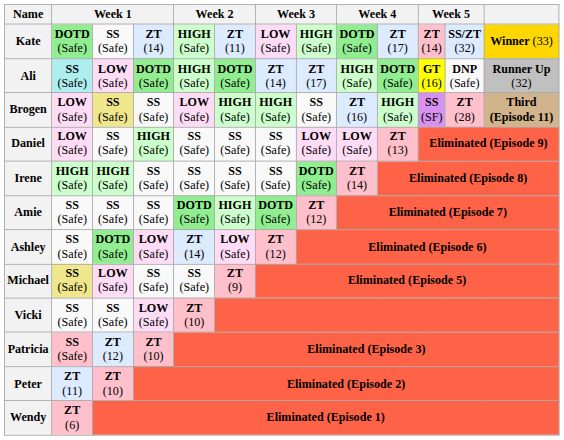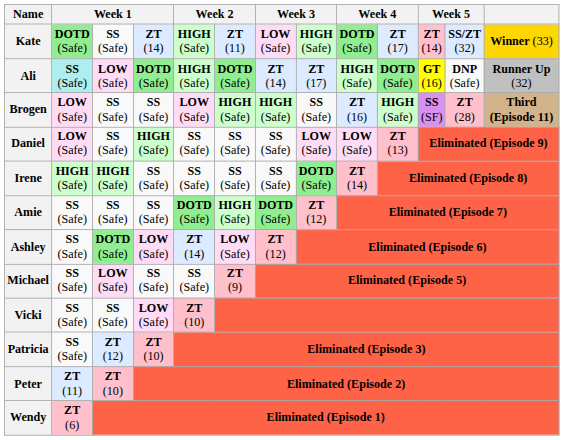(113, 109) khaki background -> (113, 109) no background
(72, 280) khaki background -> (72, 280) no background
(72, 349) pink background -> (72, 349) no background
